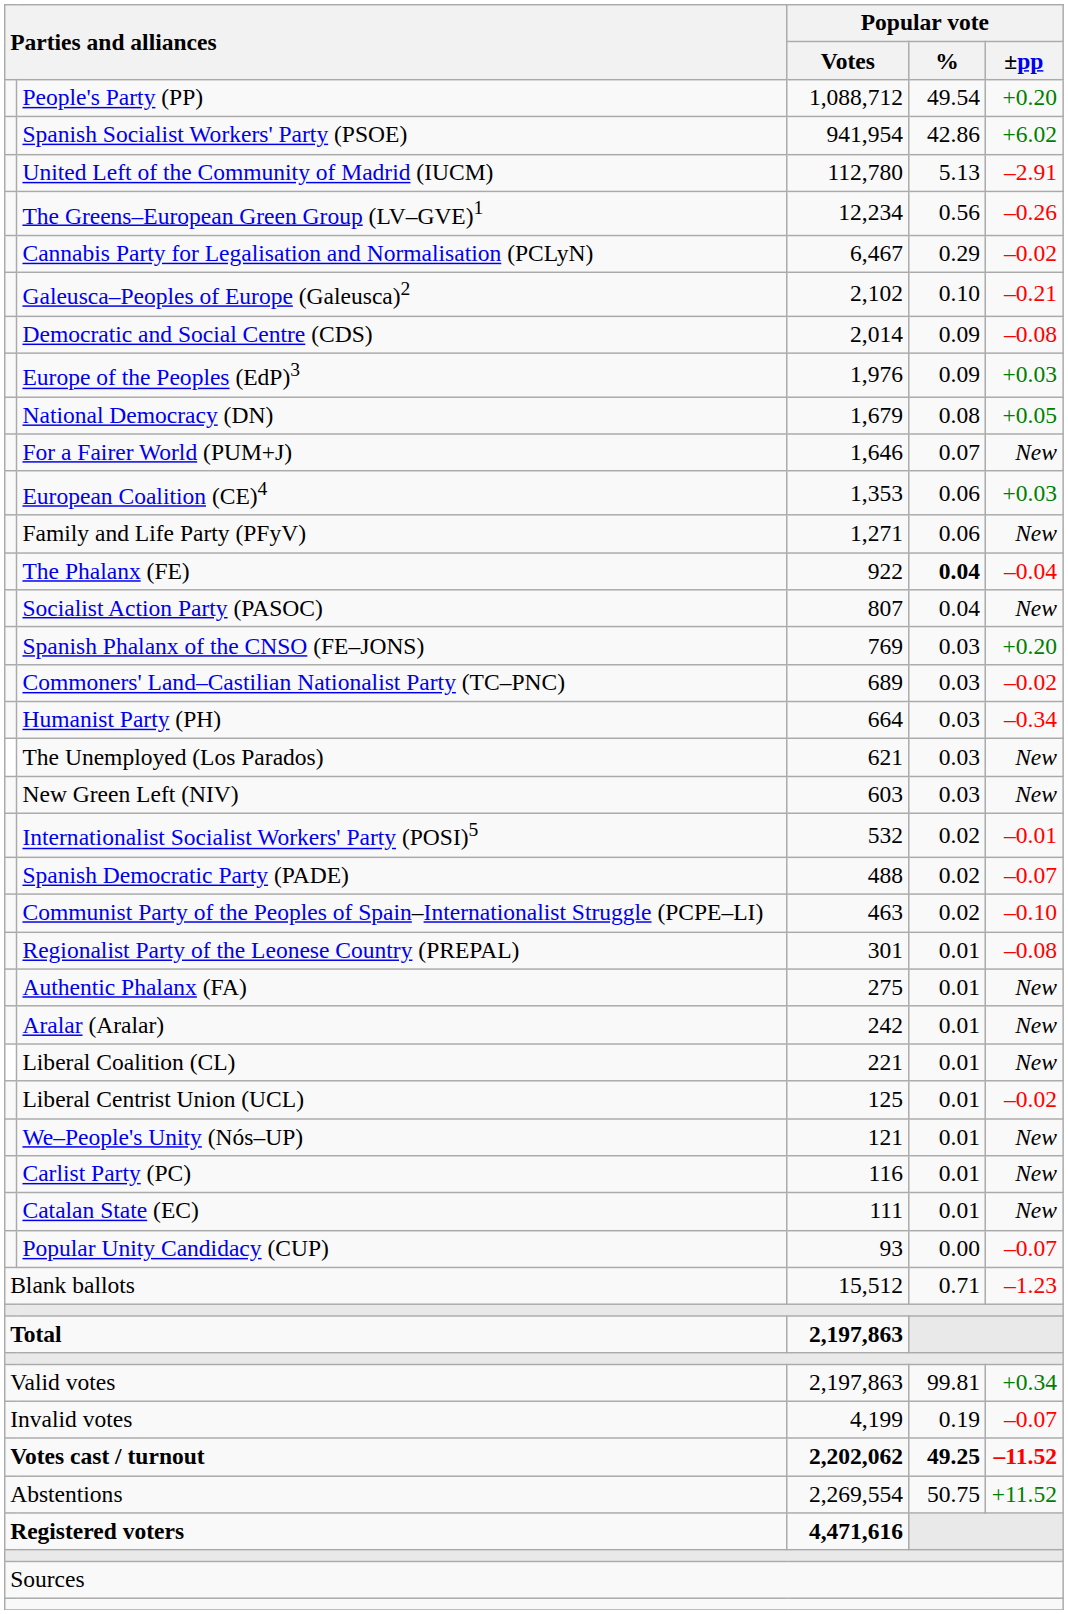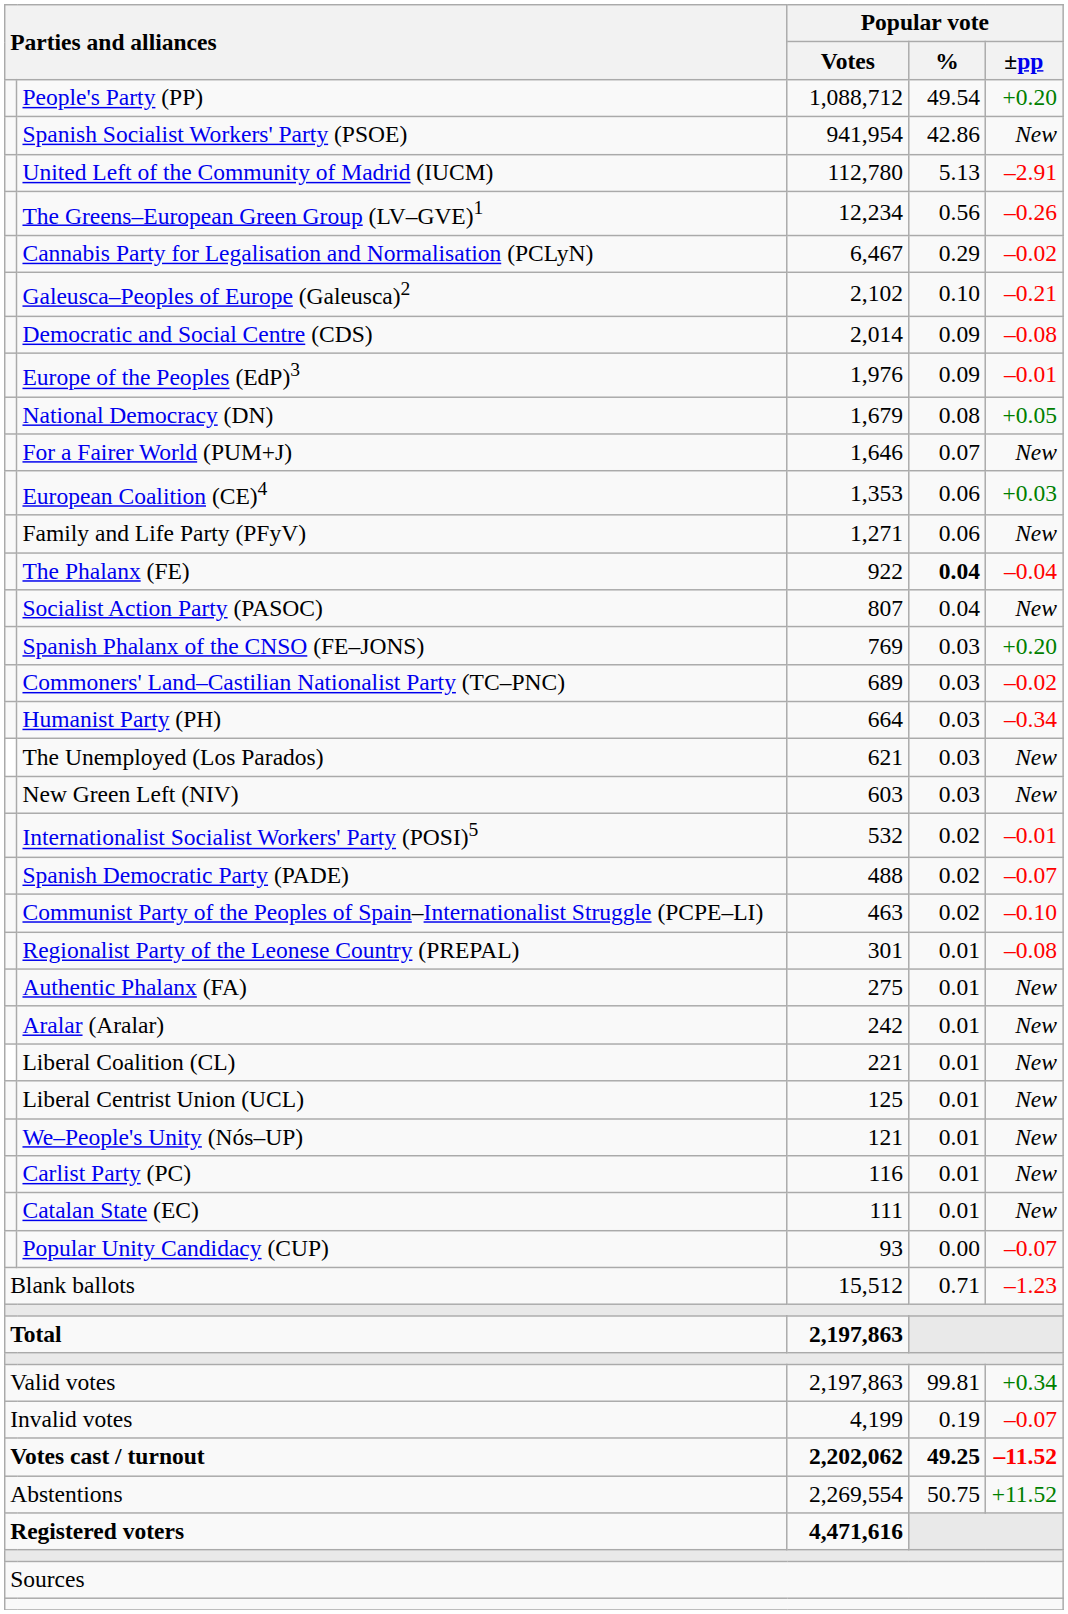(1030, 135) +6.02 -> (1036, 135) New
(1030, 374) +0.03 -> (1031, 374) –0.01
(1031, 1099) –0.02 -> (1036, 1099) New
